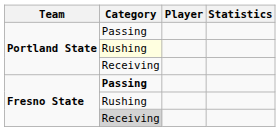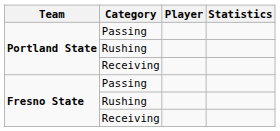(124, 49) lightyellow background -> (124, 49) no background
(124, 83) bold -> (124, 83) normal
(131, 118) lightgrey background -> (131, 118) no background
